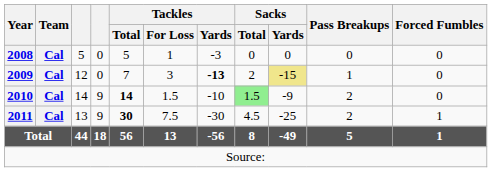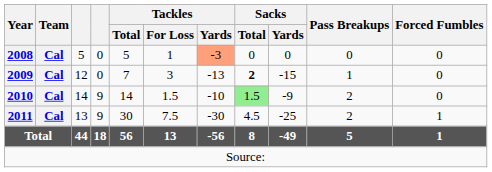(216, 55) no background -> (216, 55) lightsalmon background
(216, 75) bold -> (216, 75) normal
(252, 75) normal -> (252, 75) bold
(288, 75) khaki background -> (288, 75) no background
(126, 95) bold -> (126, 95) normal
(126, 116) bold -> (126, 116) normal
